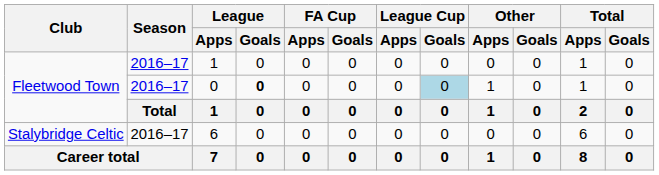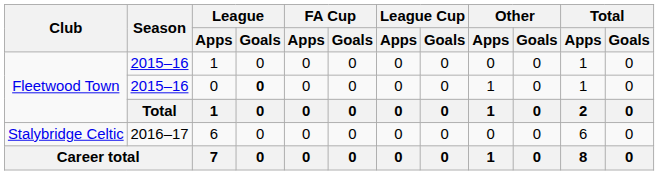(160, 63) 2016–17 -> (160, 63) 2015–16
(160, 87) 2016–17 -> (160, 87) 2015–16
(445, 87) lightblue background -> (445, 87) no background
